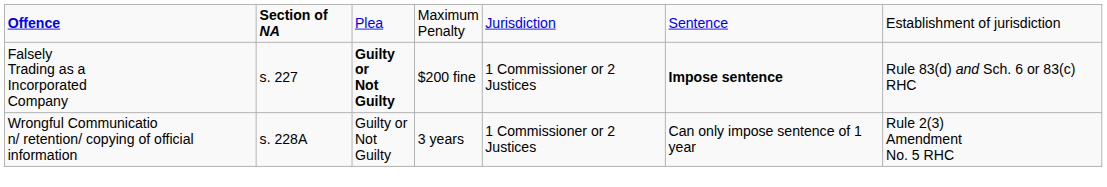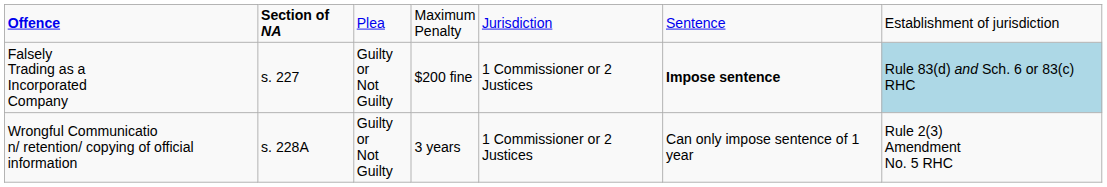(375, 77) bold -> (375, 77) normal
(981, 77) no background -> (980, 77) lightblue background
